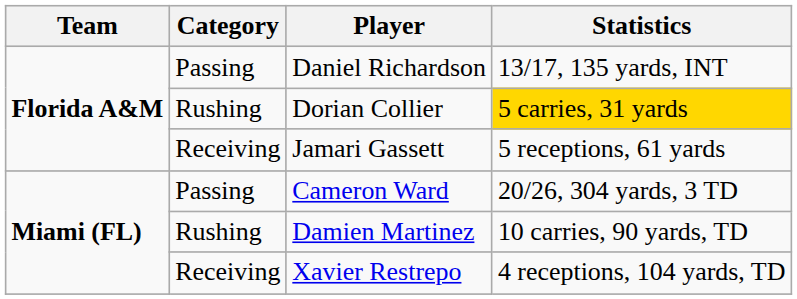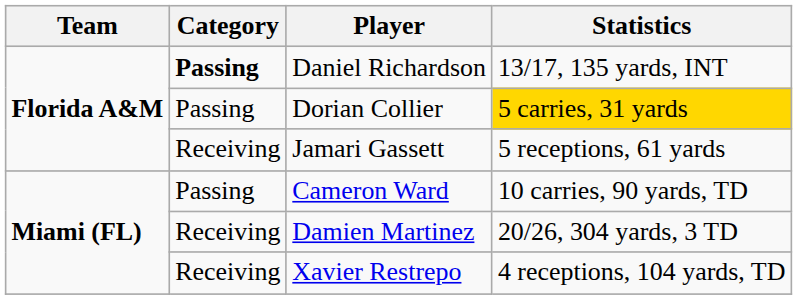(215, 67) normal -> (217, 67) bold
(218, 108) Rushing -> (215, 108) Passing
(618, 190) 20/26, 304 yards, 3 TD -> (623, 190) 10 carries, 90 yards, TD
(218, 231) Rushing -> (228, 231) Receiving
(623, 231) 10 carries, 90 yards, TD -> (618, 231) 20/26, 304 yards, 3 TD
